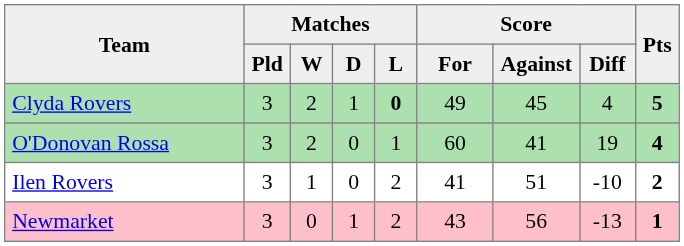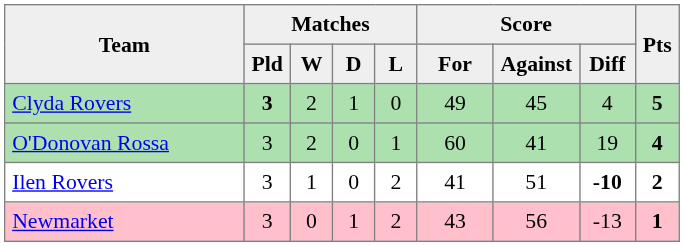(267, 103) normal -> (267, 103) bold
(396, 103) bold -> (396, 103) normal
(607, 181) normal -> (607, 181) bold
